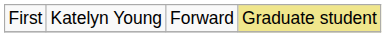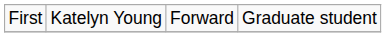(309, 18) khaki background -> (309, 18) no background
